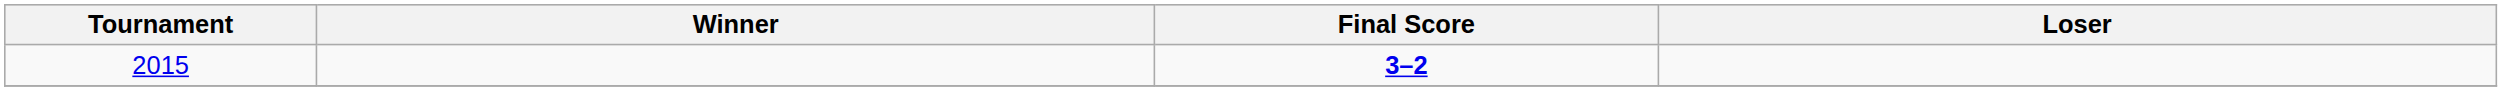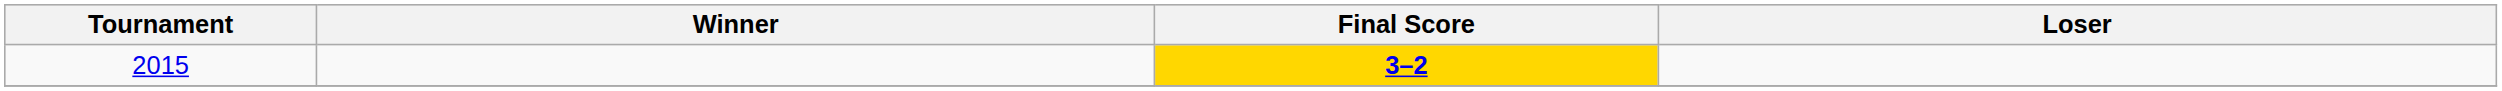(1406, 65) no background -> (1406, 65) gold background
